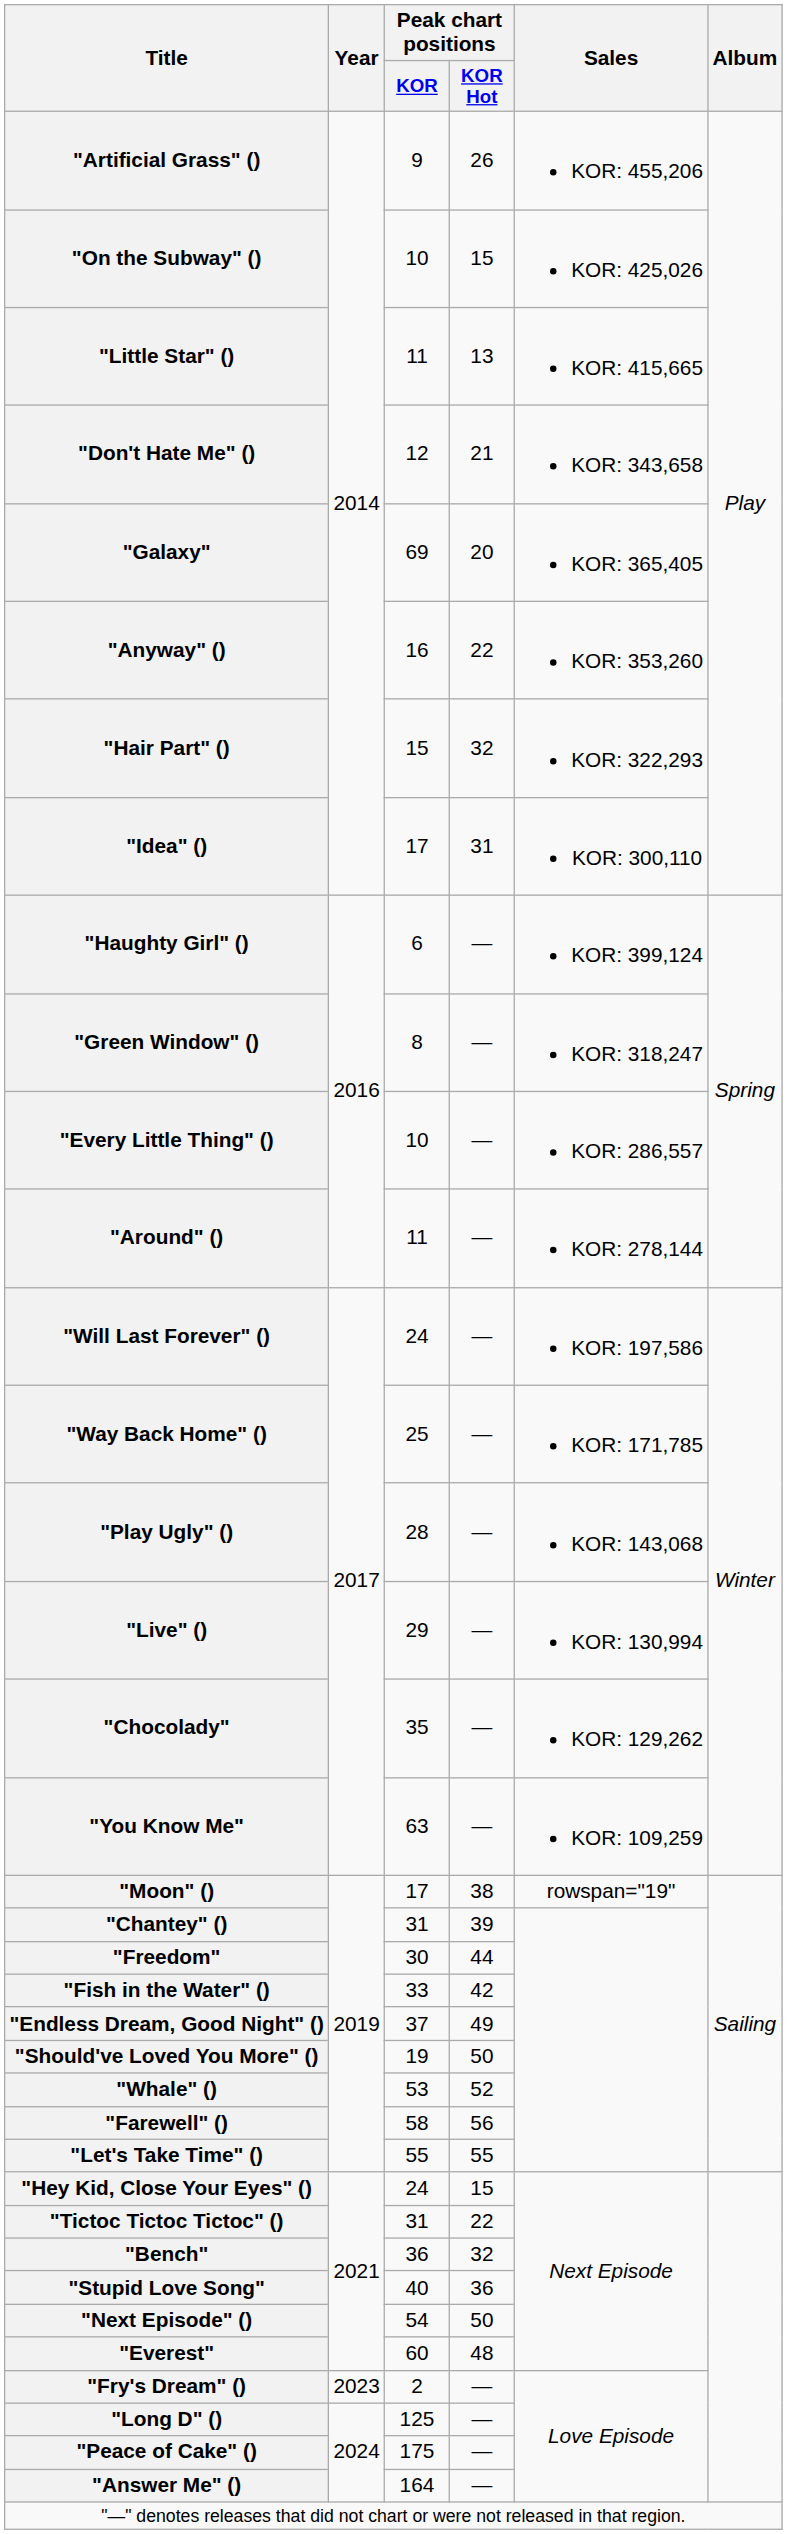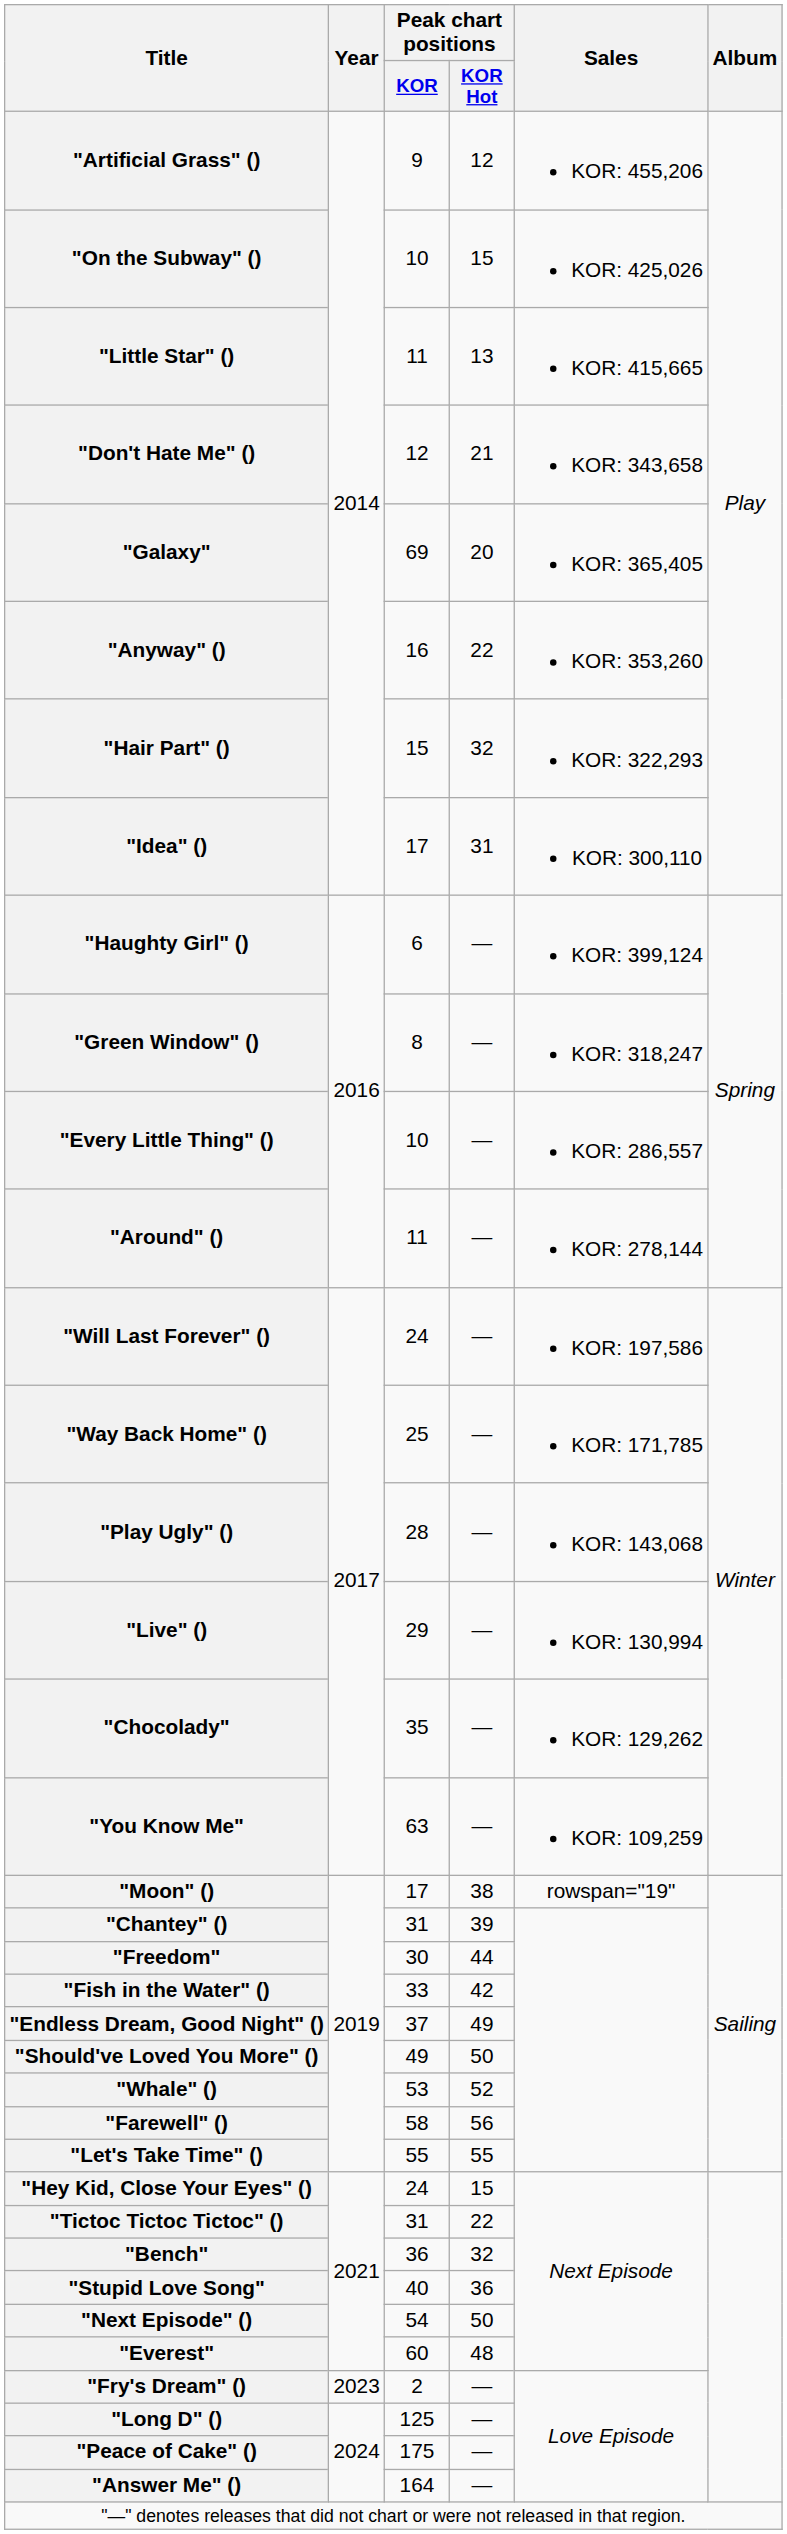(482, 160) 26 -> (482, 160) 12
(417, 2056) 19 -> (417, 2056) 49
